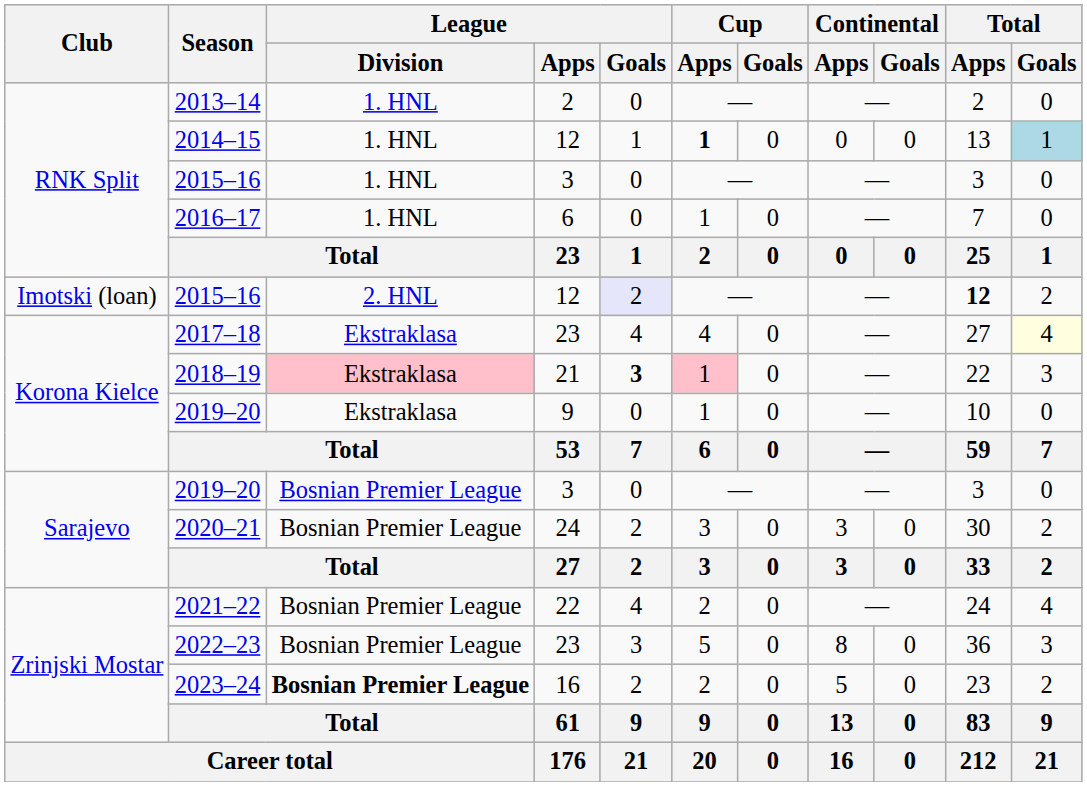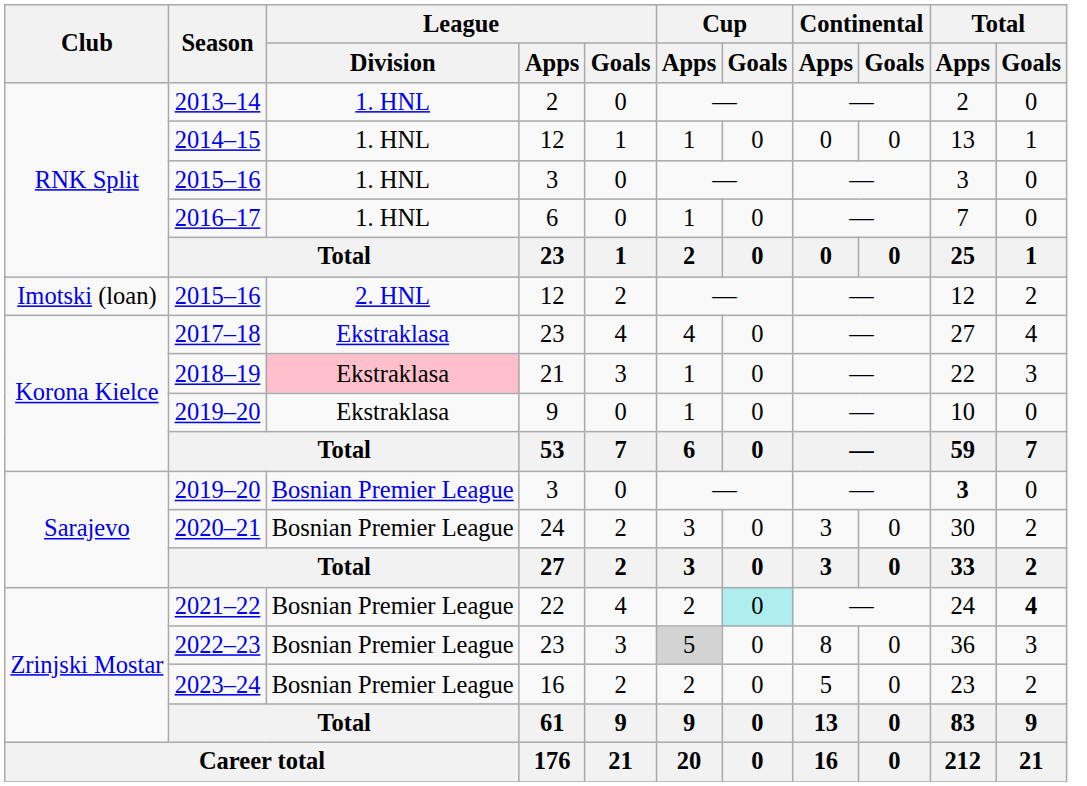(705, 140) bold -> (689, 140) normal
(1047, 140) lightblue background -> (1031, 140) no background
(636, 295) lavender background -> (621, 295) no background
(978, 295) bold -> (963, 295) normal
(1047, 334) lightyellow background -> (1031, 334) no background
(636, 373) bold -> (621, 373) normal
(705, 373) pink background -> (689, 373) no background
(978, 489) normal -> (963, 489) bold
(773, 606) no background -> (757, 606) paleturquoise background
(1047, 606) normal -> (1031, 606) bold
(705, 645) no background -> (689, 645) lightgrey background
(400, 683) bold -> (393, 683) normal
